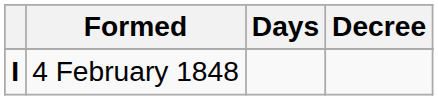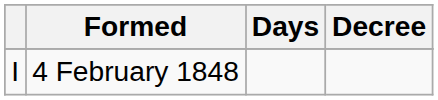(15, 71) bold -> (15, 71) normal
